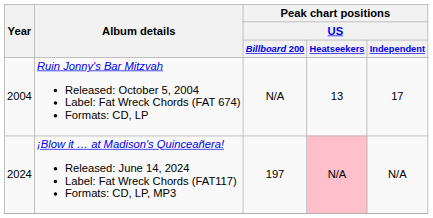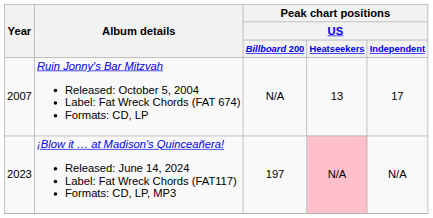(19, 96) 2004 -> (19, 96) 2007
(19, 174) 2024 -> (19, 174) 2023
